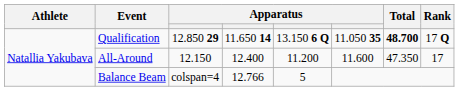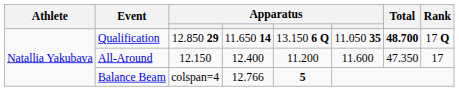(303, 77) normal -> (303, 77) bold
